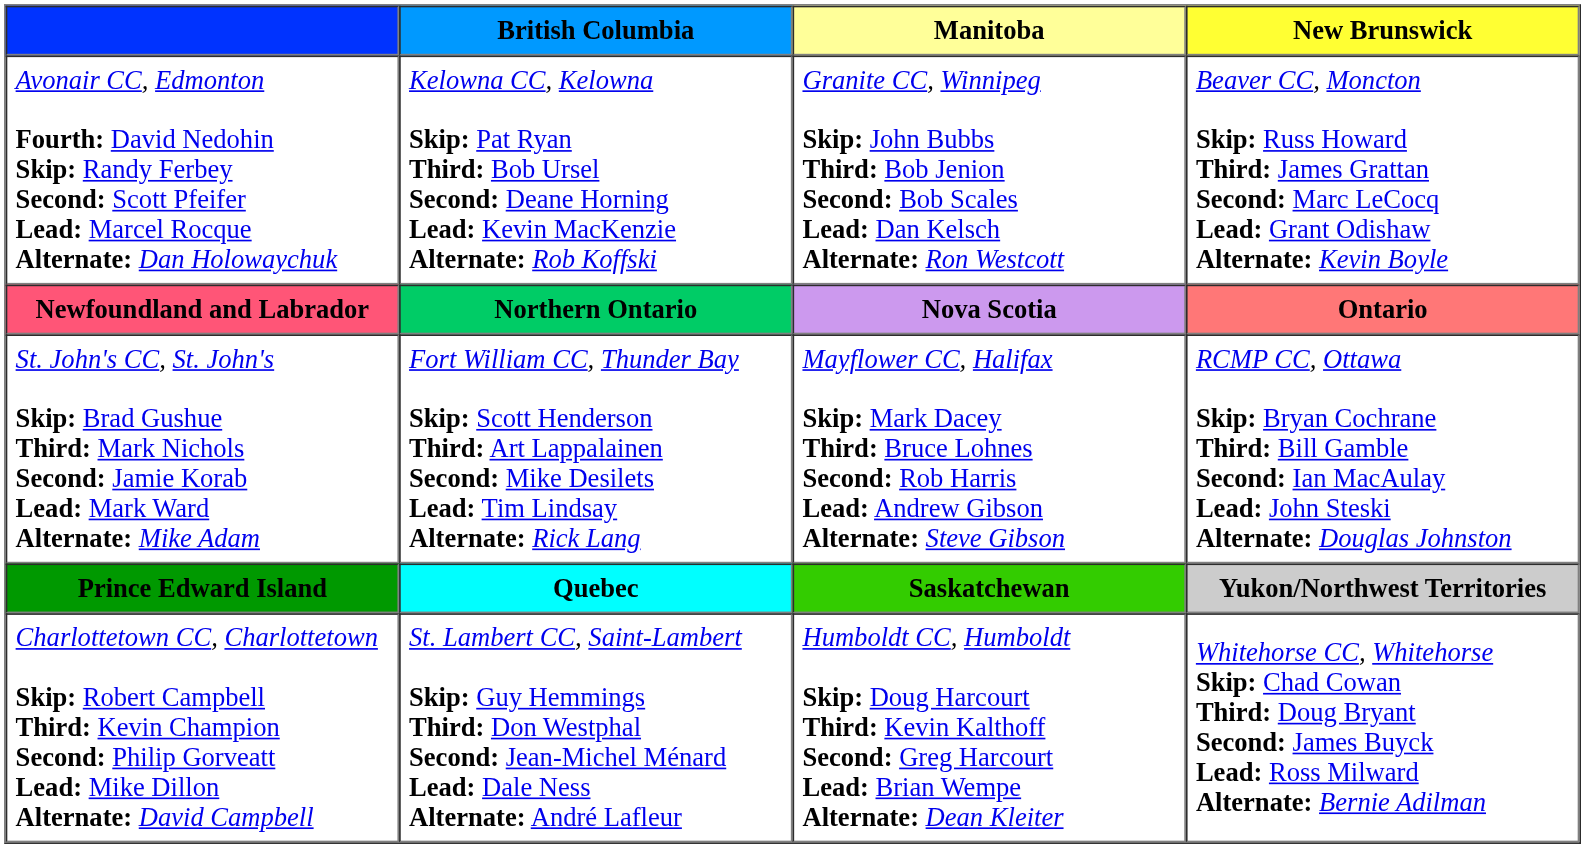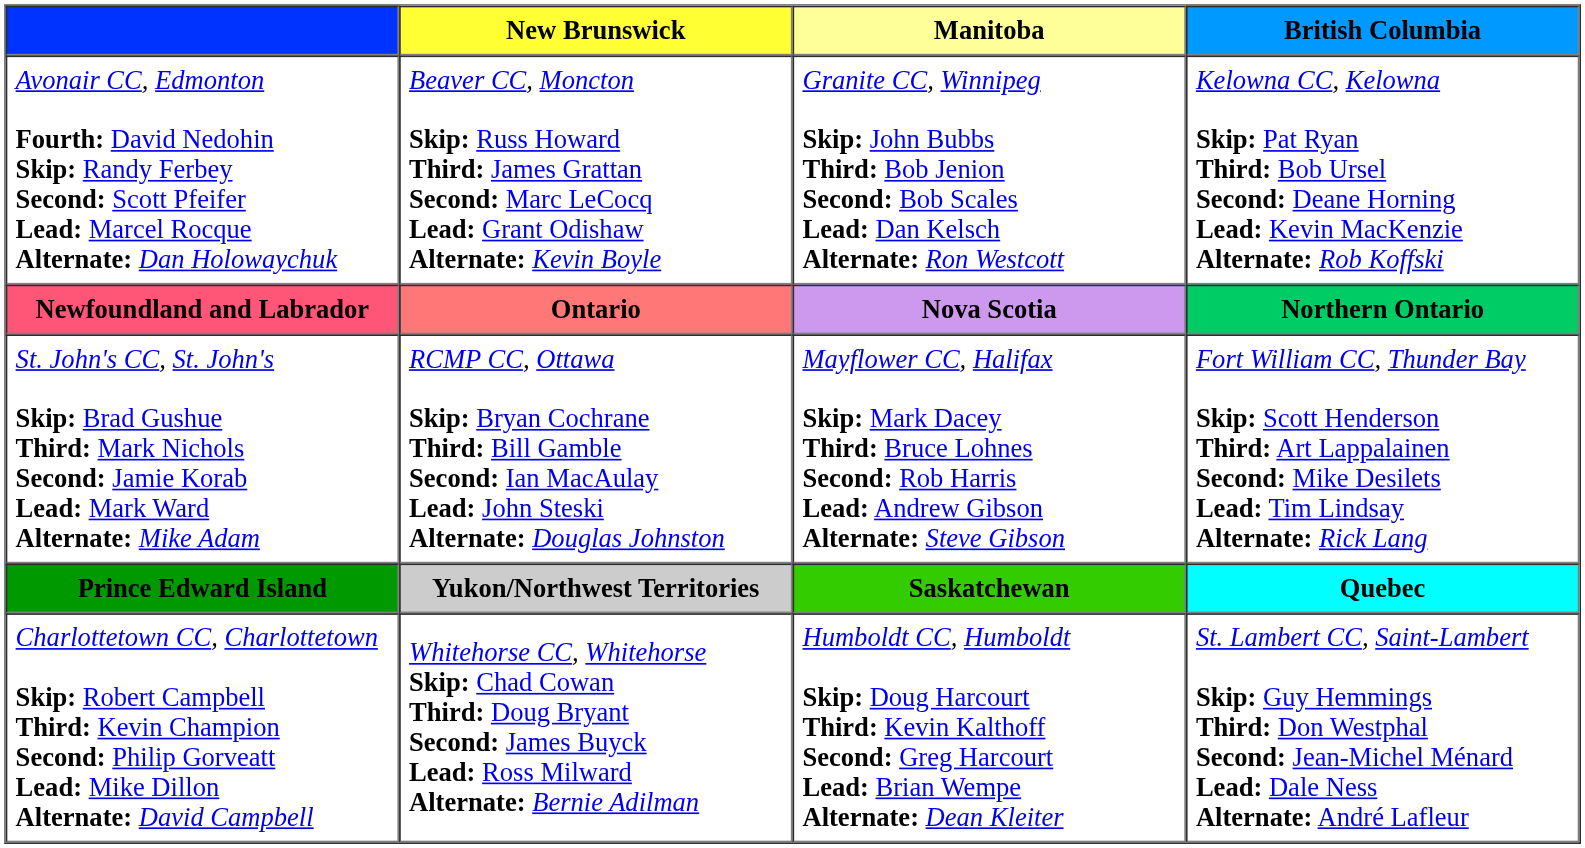columns swapped: (596, 30) <-> (1383, 30)
